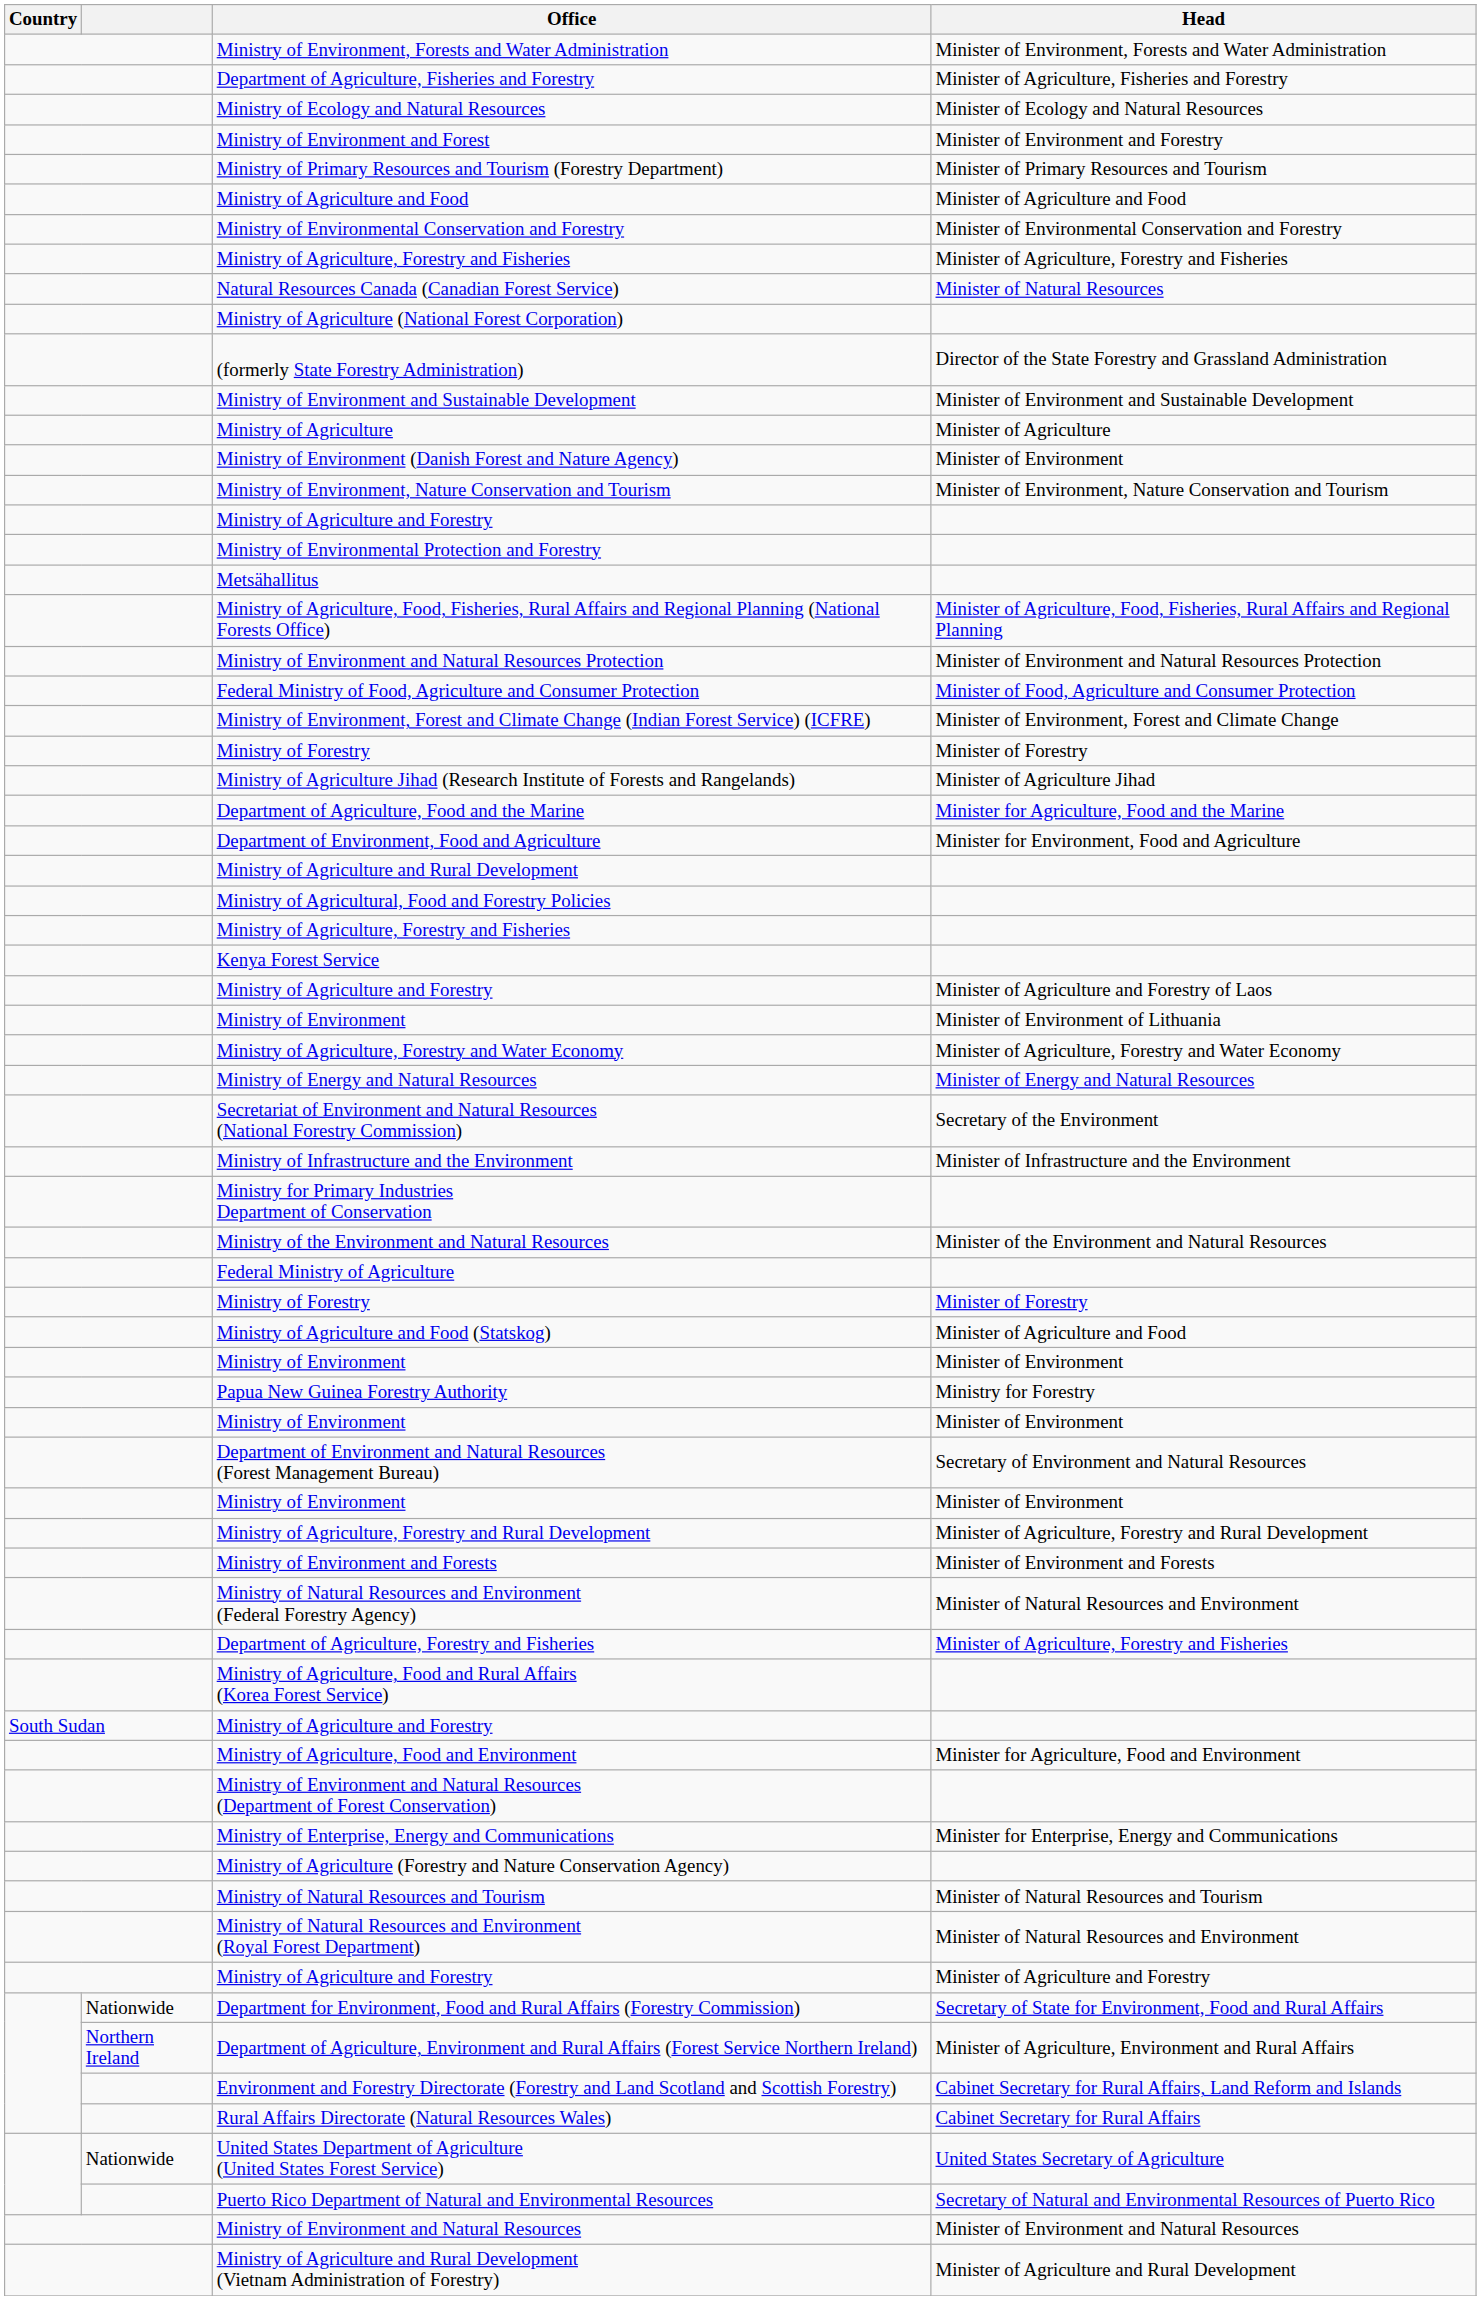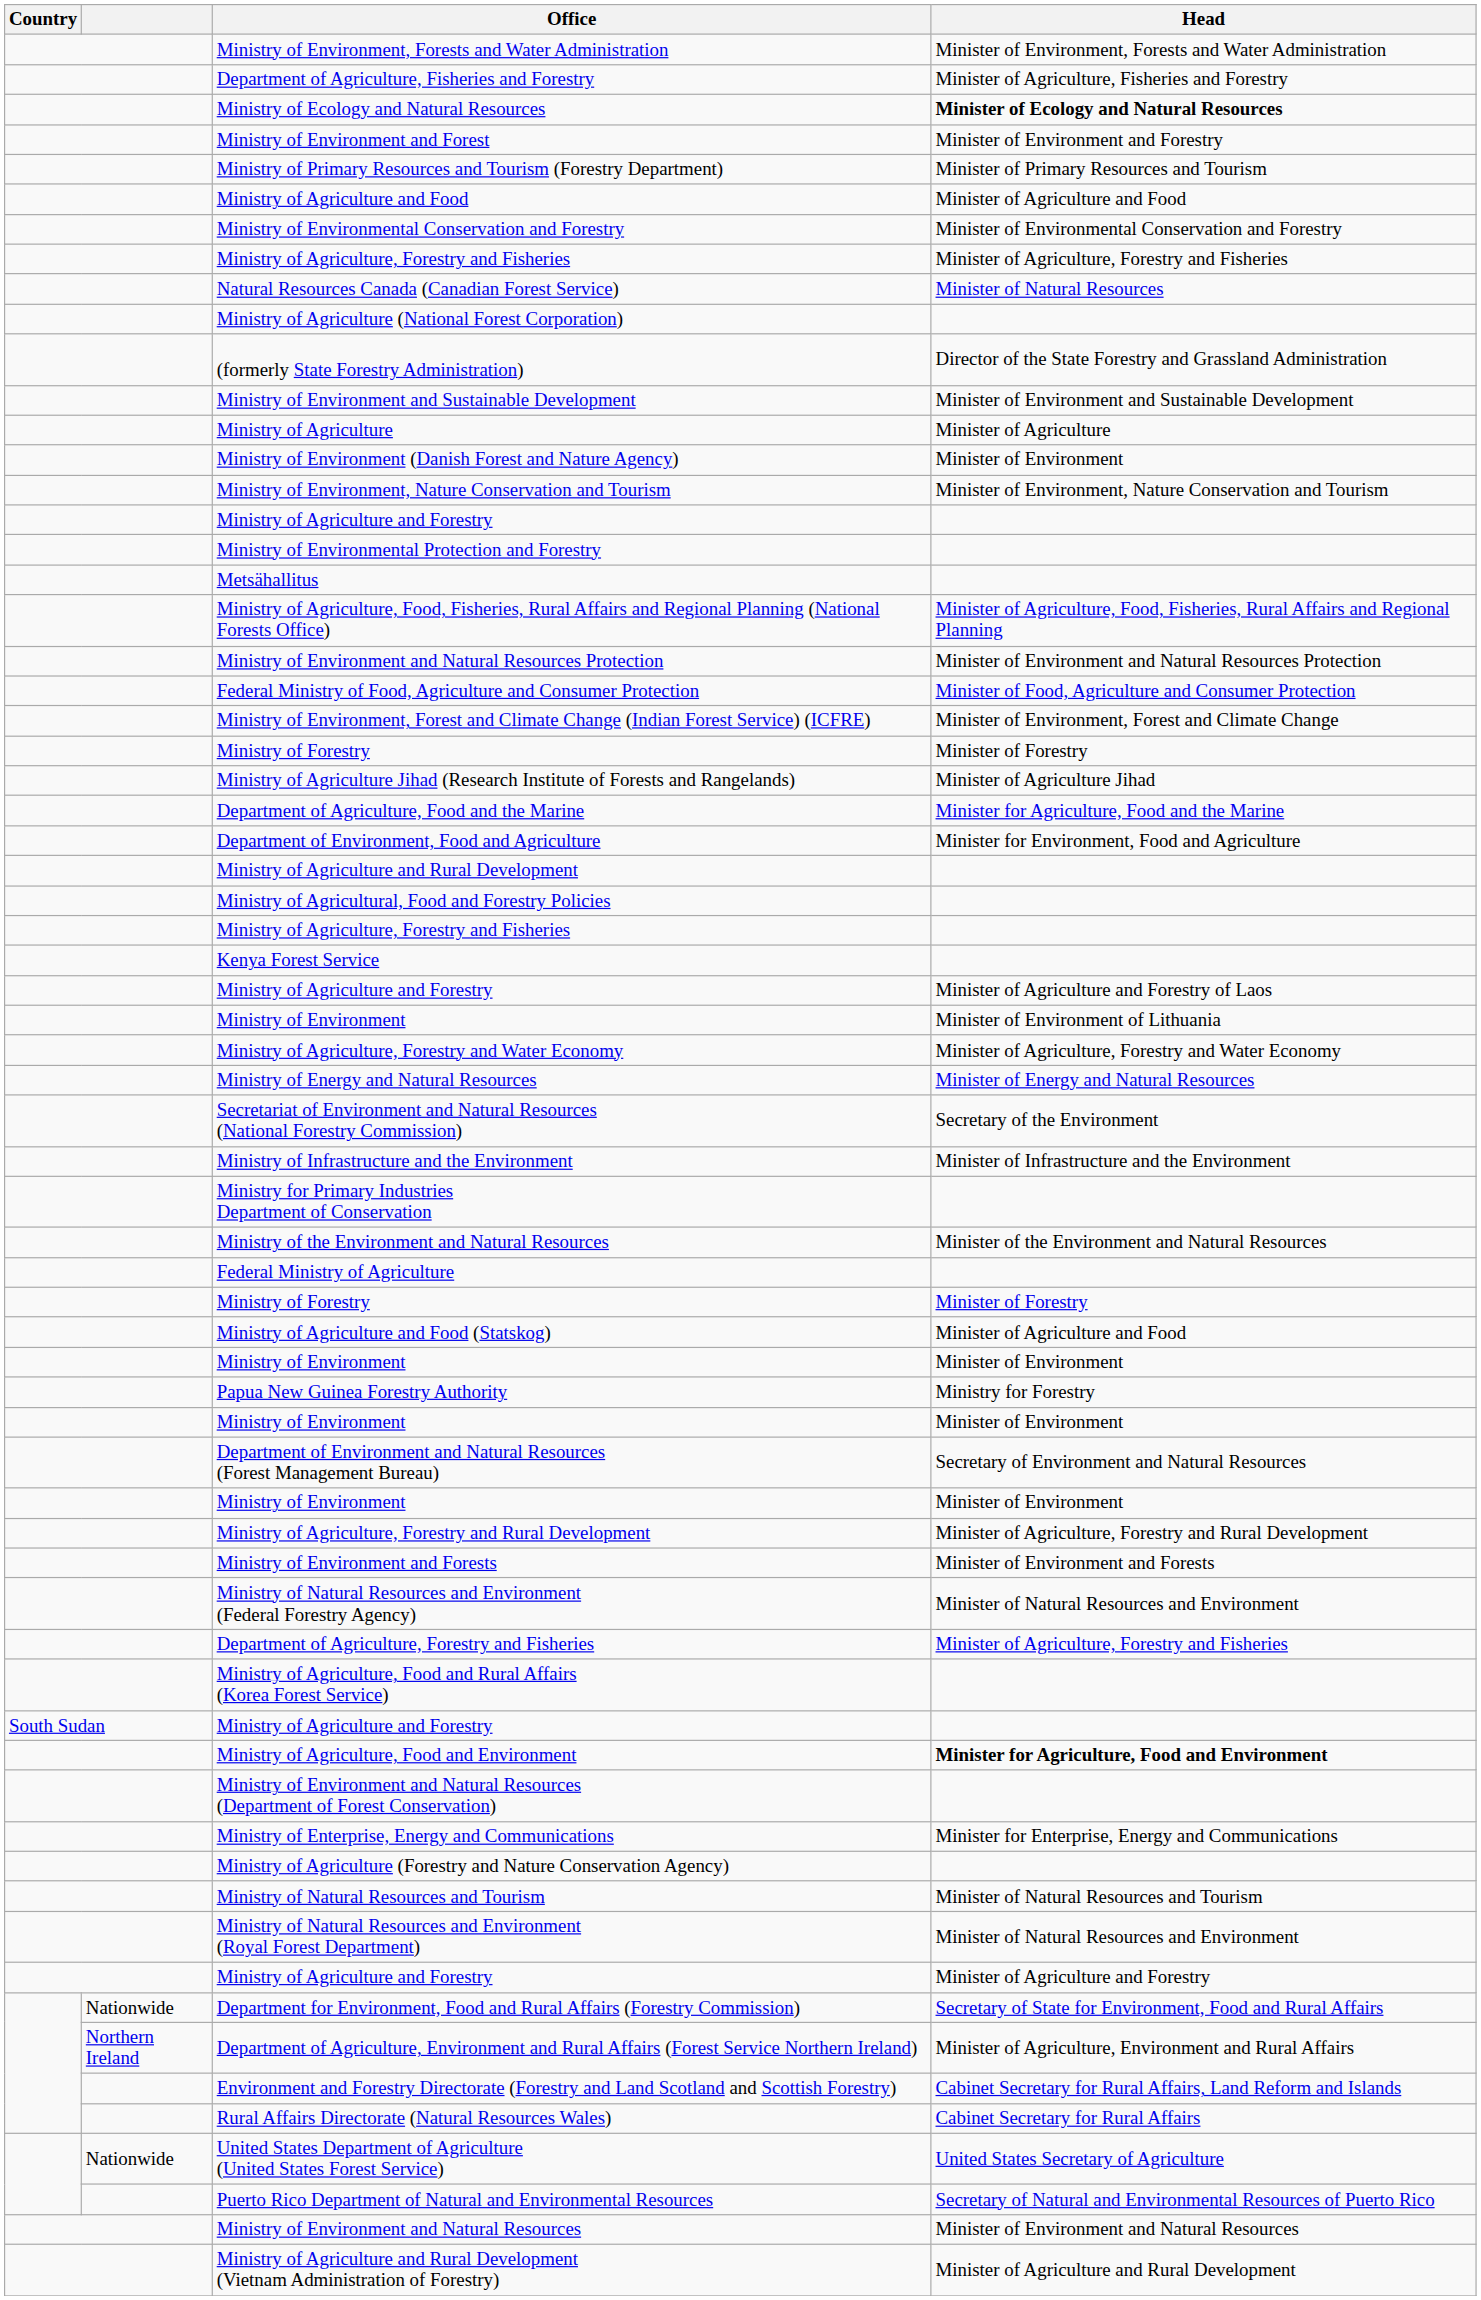(1099, 109) normal -> (1109, 109) bold
(1118, 1755) normal -> (1131, 1755) bold
